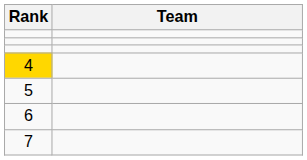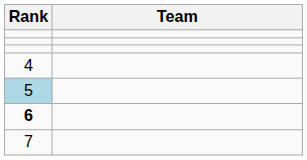(28, 65) gold background -> (28, 65) no background
(28, 90) no background -> (28, 90) lightblue background
(28, 116) normal -> (28, 116) bold
